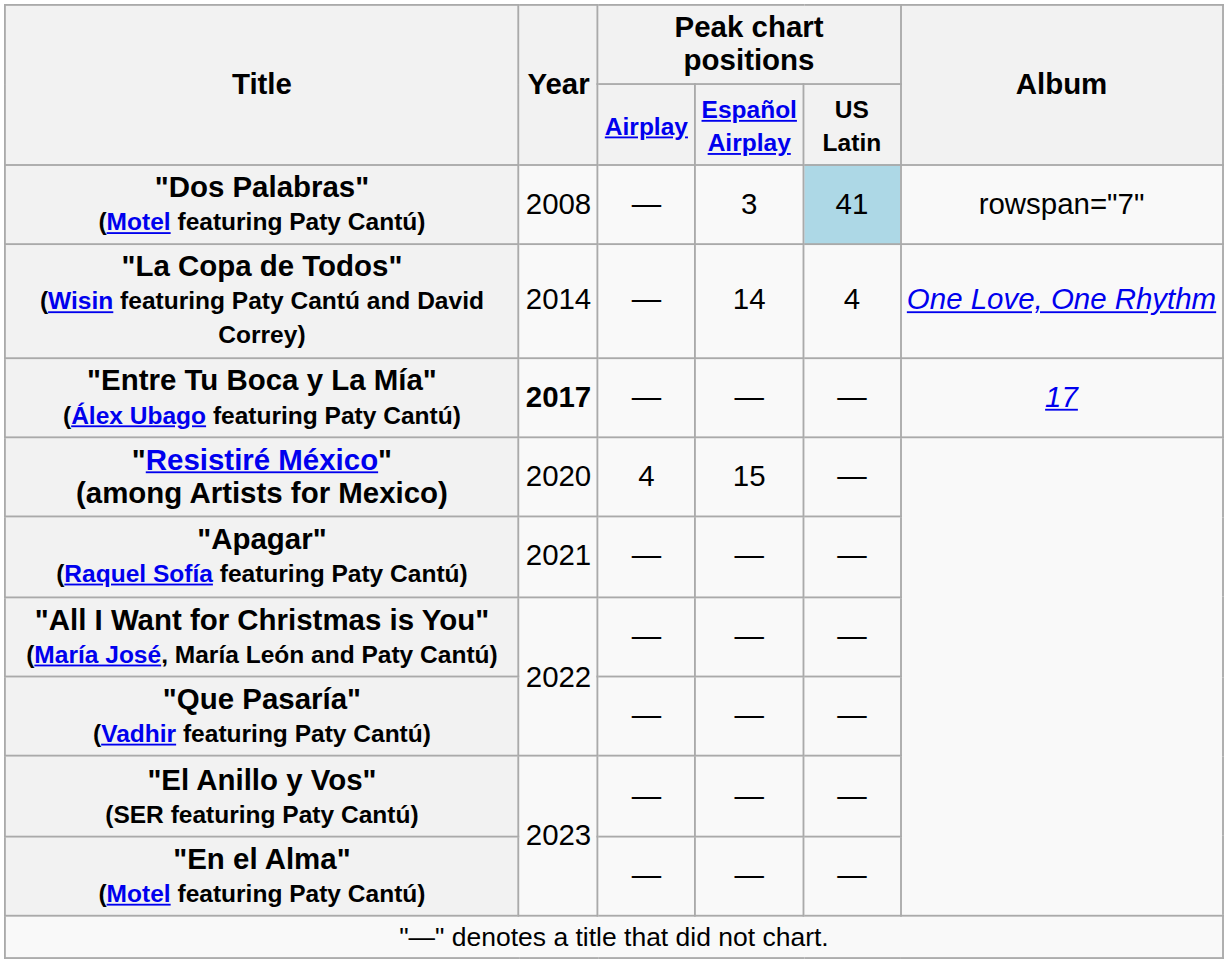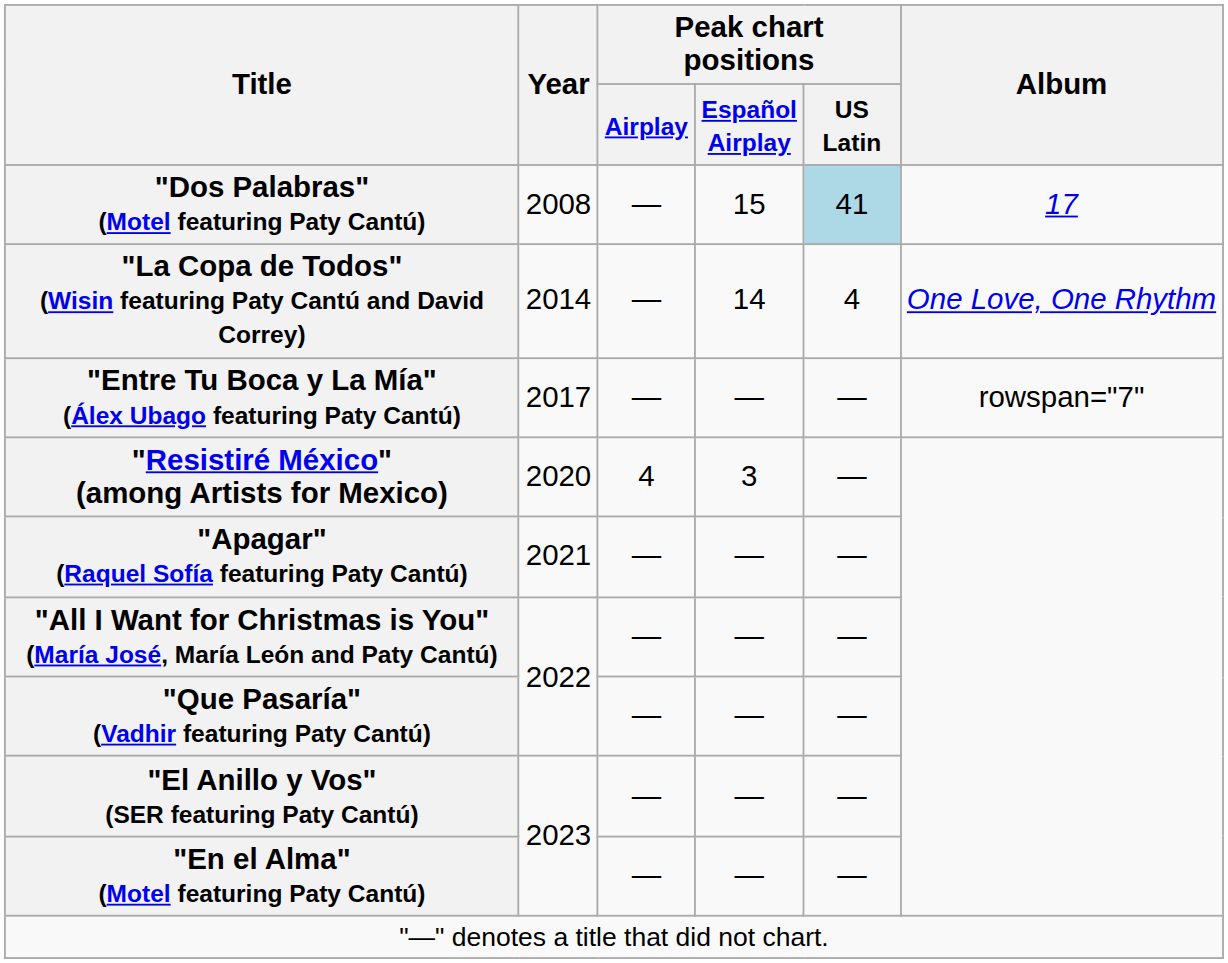(749, 204) 3 -> (749, 204) 15
(1061, 204) rowspan="7" -> (1061, 204) 17
(559, 396) bold -> (559, 396) normal
(1061, 396) 17 -> (1061, 396) rowspan="7"
(749, 476) 15 -> (749, 476) 3
